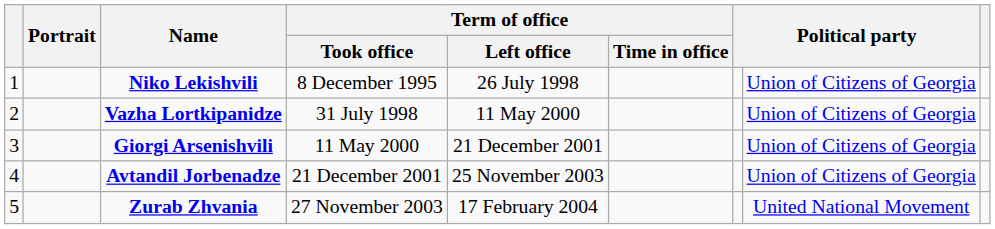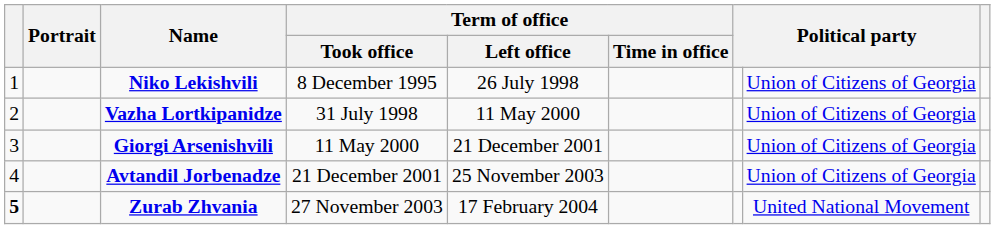(14, 207) normal -> (14, 207) bold
